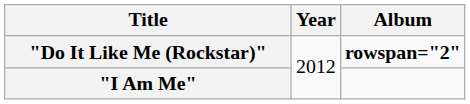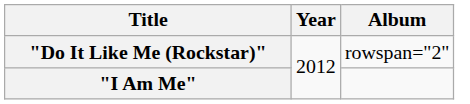(403, 51) bold -> (397, 51) normal
